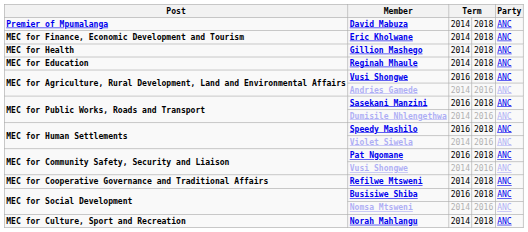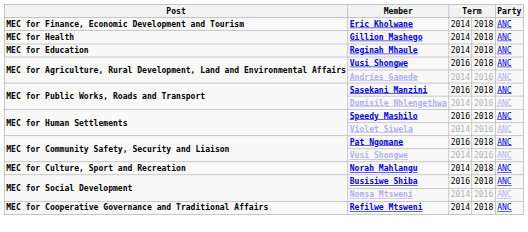- row: (57, 24)
rows swapped: (137, 182) <-> (96, 221)
